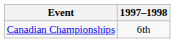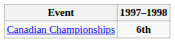(144, 29) normal -> (144, 29) bold
